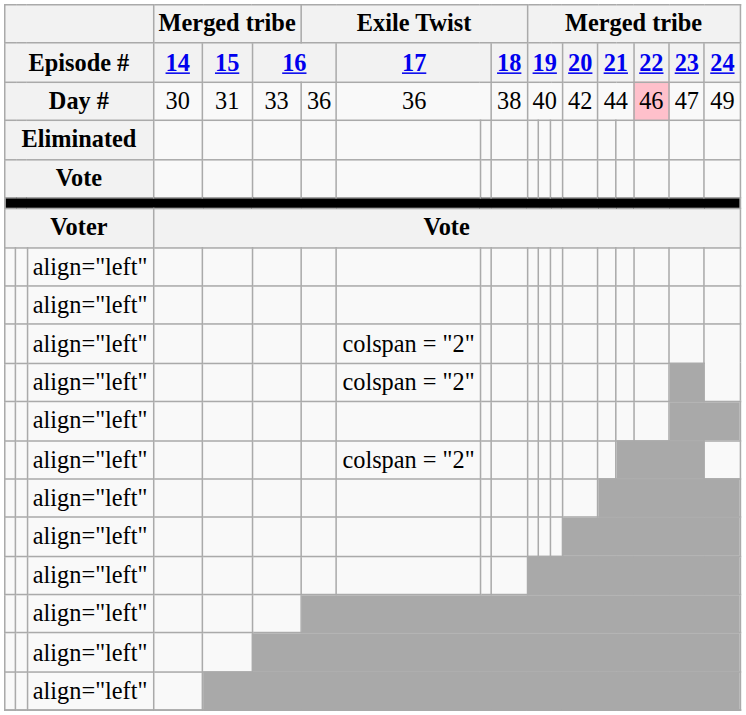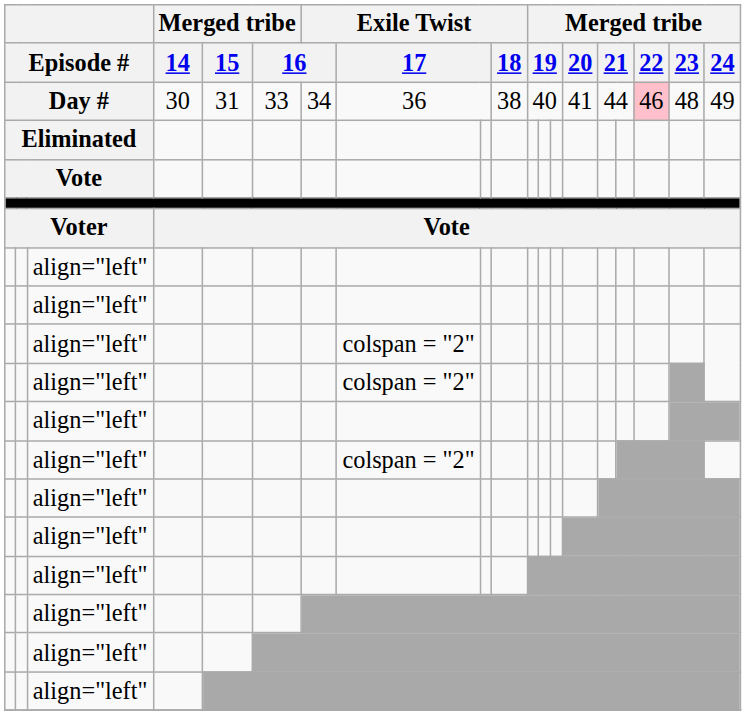(319, 100) 36 -> (319, 100) 34
(580, 100) 42 -> (580, 100) 41
(687, 100) 47 -> (687, 100) 48
